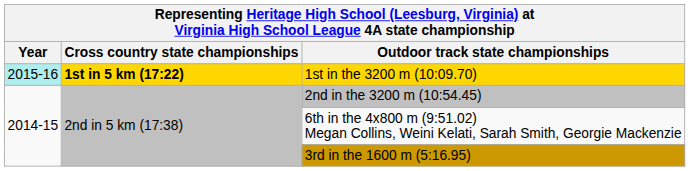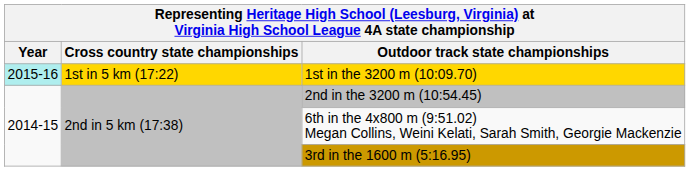(124, 74) bold -> (121, 74) normal
